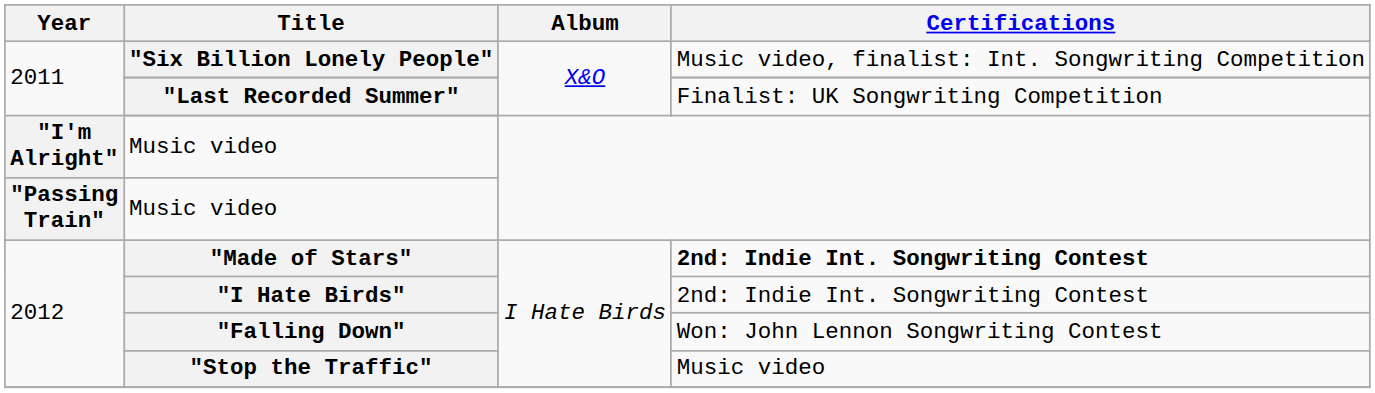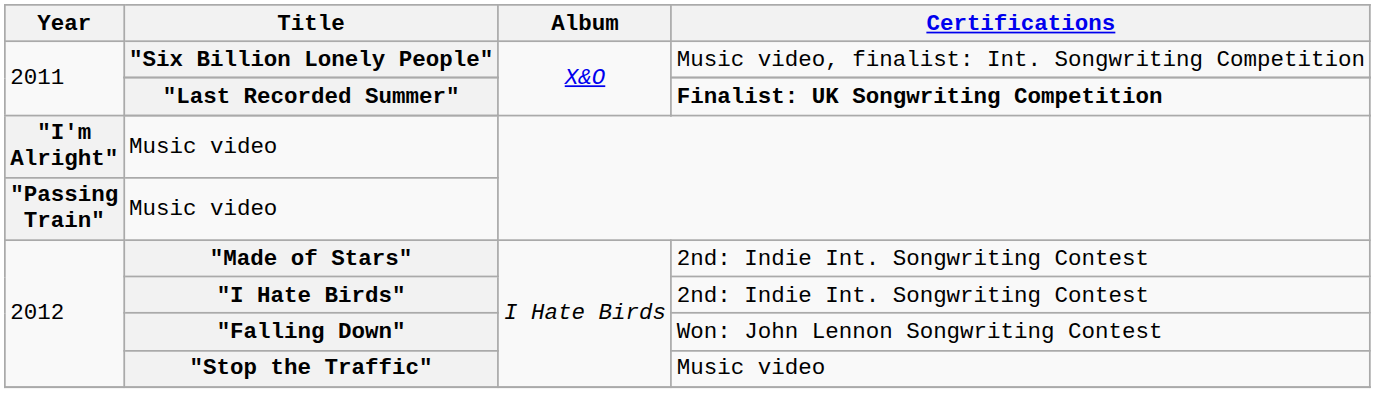(920, 97) normal -> (920, 97) bold
(913, 258) bold -> (913, 258) normal
